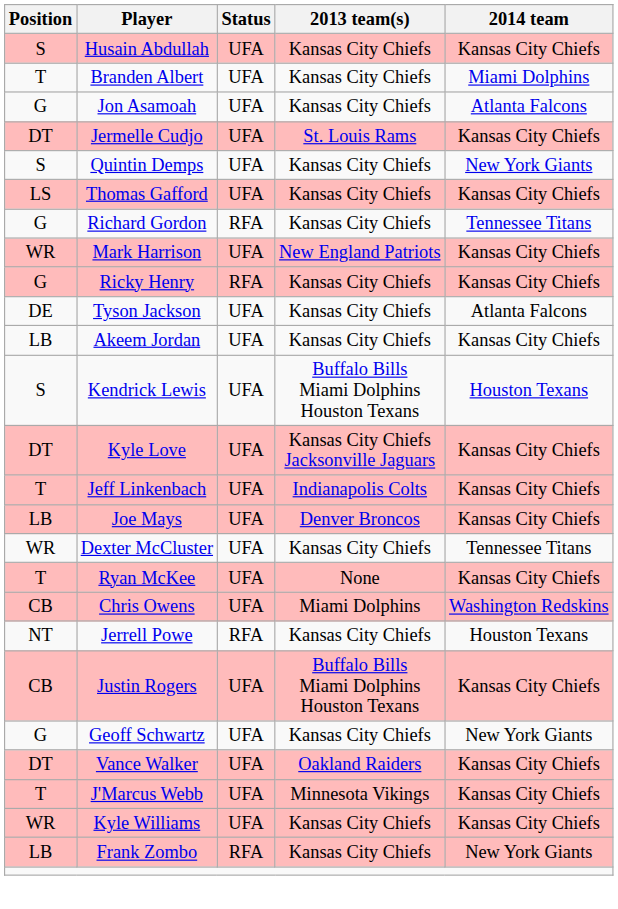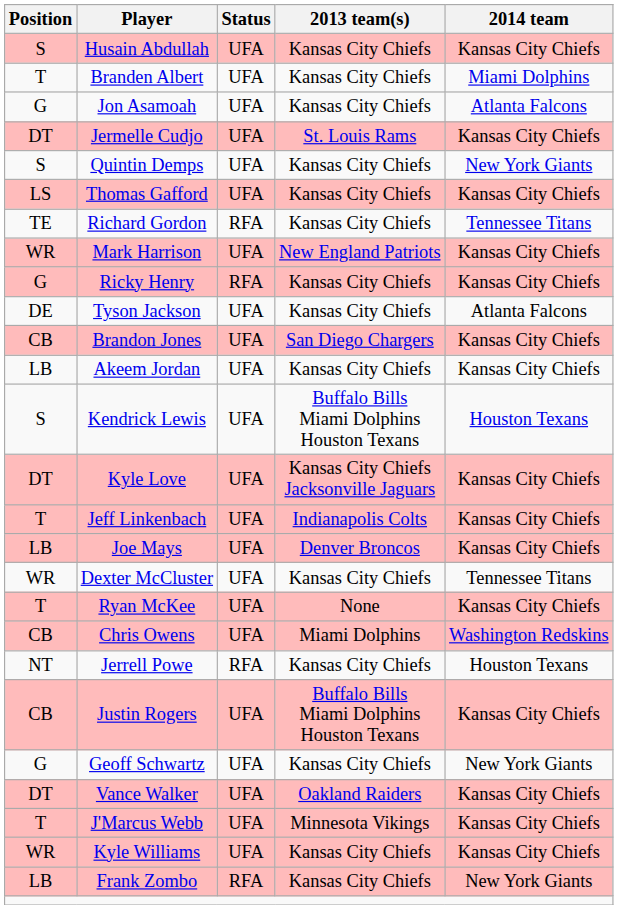(41, 223) G -> (41, 223) TE
+ row: (147, 340)
